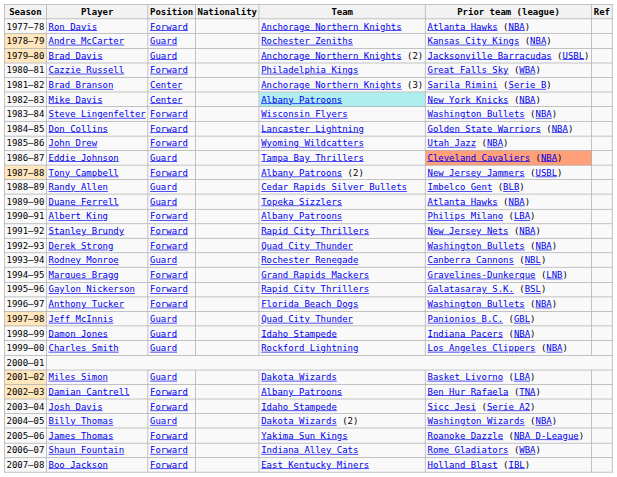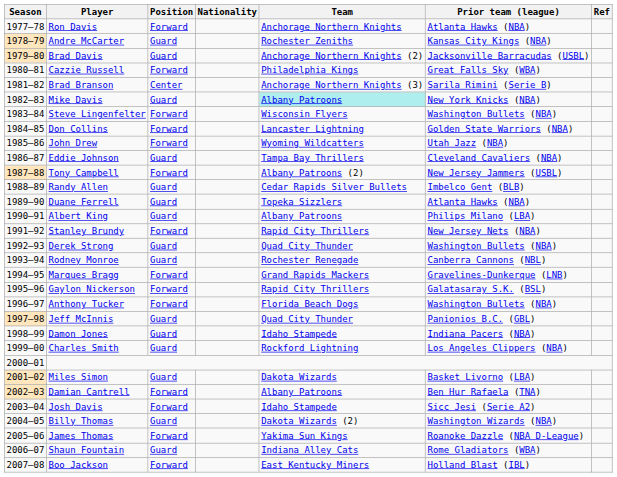(166, 99) Center -> (164, 99) Guard
(495, 158) lightsalmon background -> (495, 158) no background
(169, 216) Forward -> (164, 216) Guard
(169, 246) Forward -> (164, 246) Guard
(169, 450) Forward -> (164, 450) Guard
